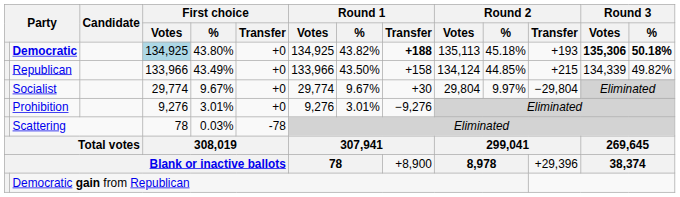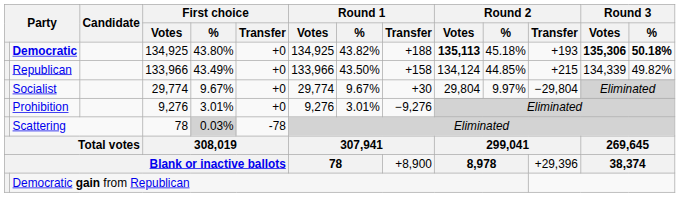(167, 51) lightblue background -> (167, 51) no background
(419, 51) bold -> (419, 51) normal
(459, 51) normal -> (459, 51) bold
(217, 126) no background -> (217, 126) lightgrey background
